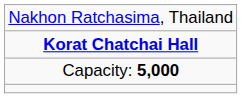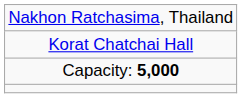(121, 44) bold -> (121, 44) normal
